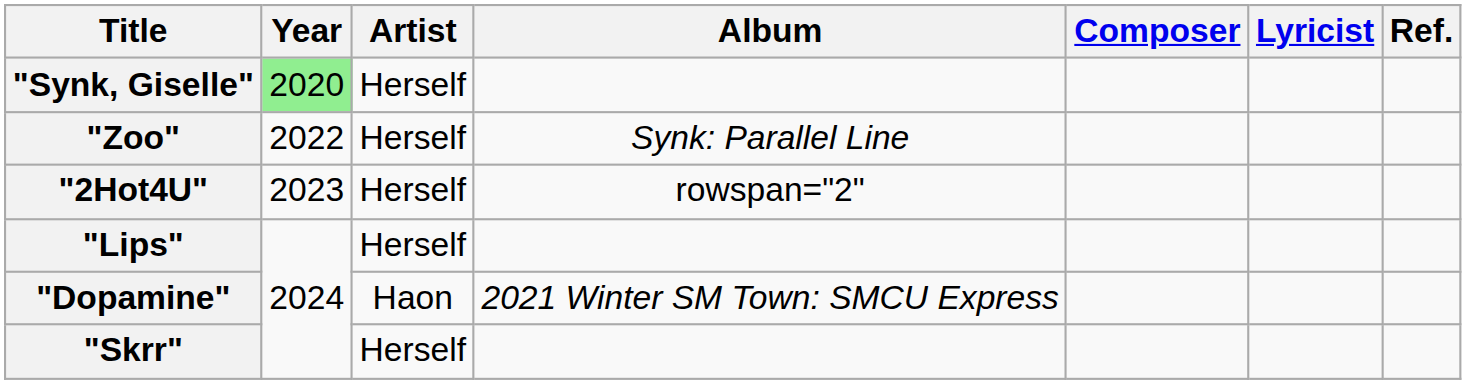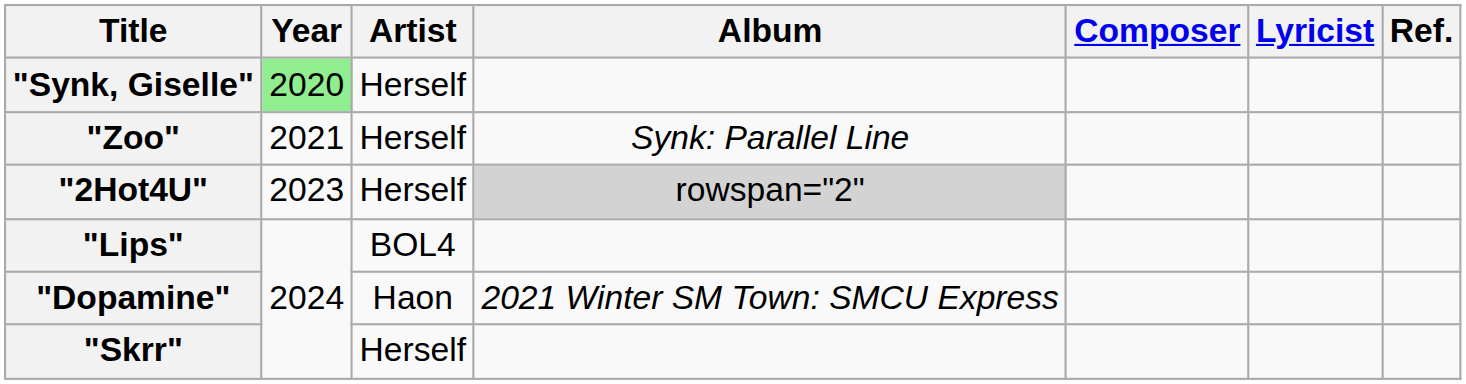(307, 137) 2022 -> (307, 137) 2021
(770, 191) no background -> (770, 191) lightgrey background
(413, 244) Herself -> (413, 244) BOL4
